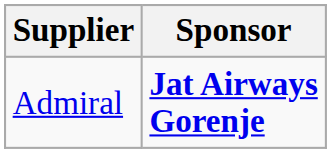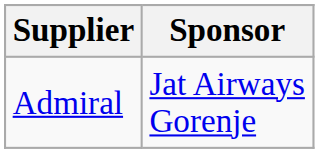(234, 101) bold -> (227, 101) normal
